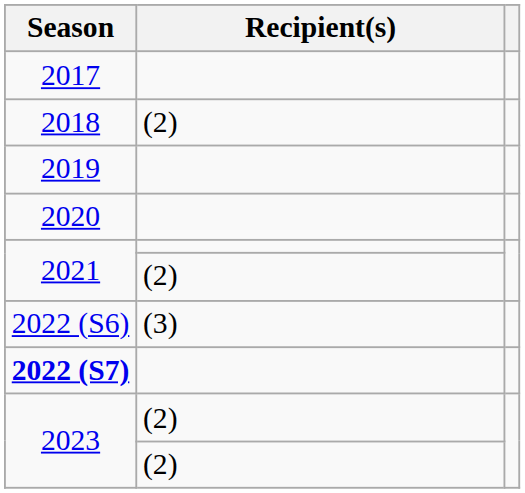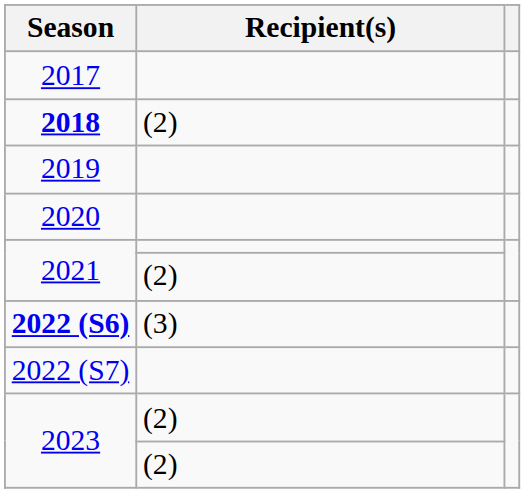(71, 121) normal -> (71, 121) bold
(71, 323) normal -> (71, 323) bold
(71, 370) bold -> (71, 370) normal
